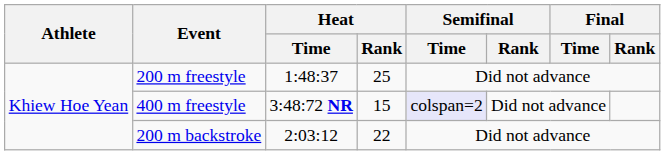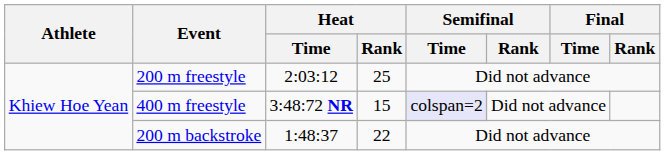(311, 77) 1:48:37 -> (311, 77) 2:03:12
(311, 135) 2:03:12 -> (311, 135) 1:48:37
